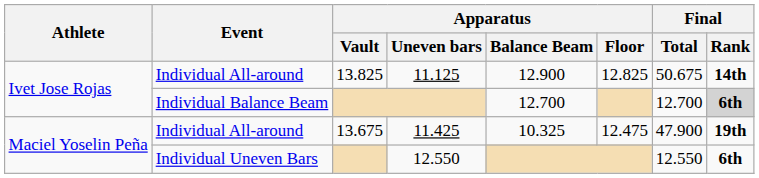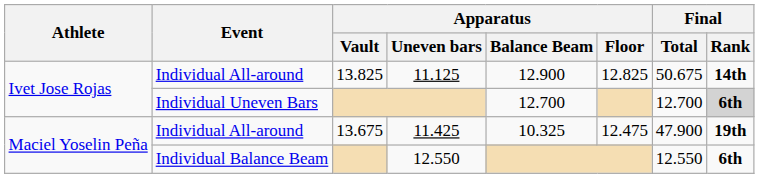(242, 102) Individual Balance Beam -> (237, 102) Individual Uneven Bars
(237, 159) Individual Uneven Bars -> (242, 159) Individual Balance Beam
